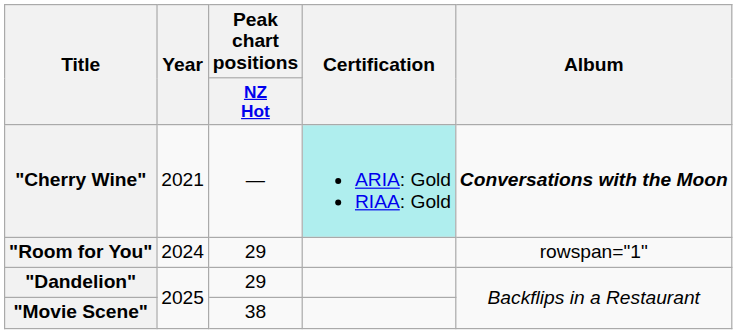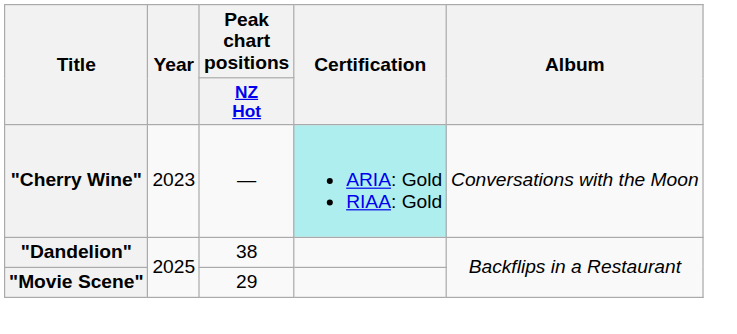(183, 180) 2021 -> (174, 180) 2023
(594, 180) bold -> (575, 180) normal
- row: (81, 251)
(255, 282) 29 -> (247, 251) 38
(255, 312) 38 -> (247, 282) 29
